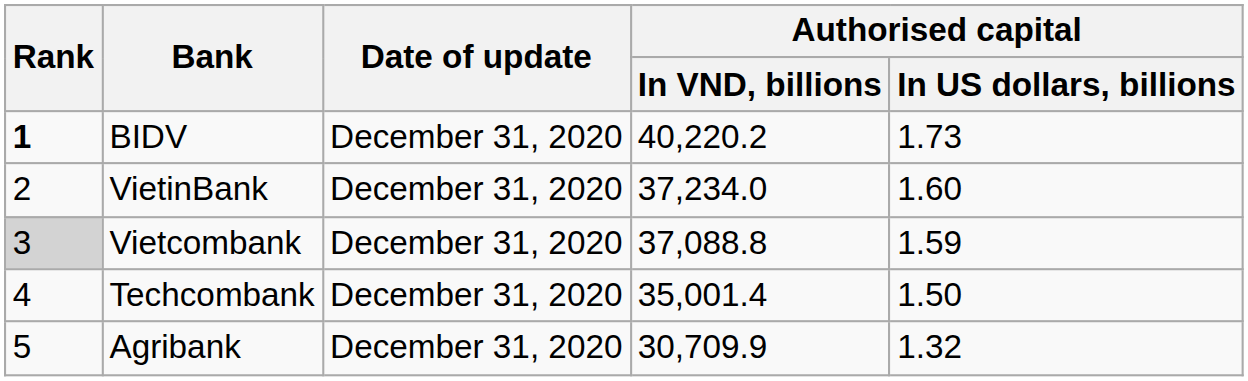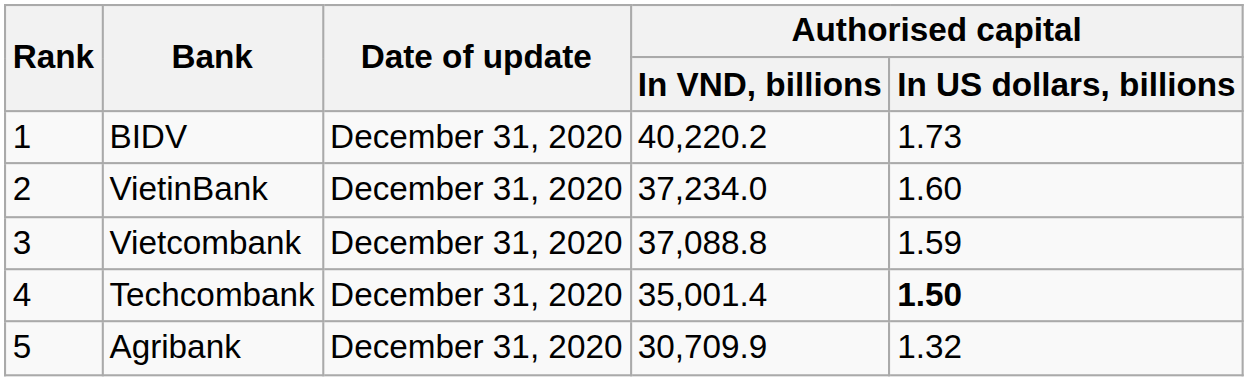(22, 136) bold -> (22, 136) normal
(22, 242) lightgrey background -> (22, 242) no background
(930, 294) normal -> (930, 294) bold
